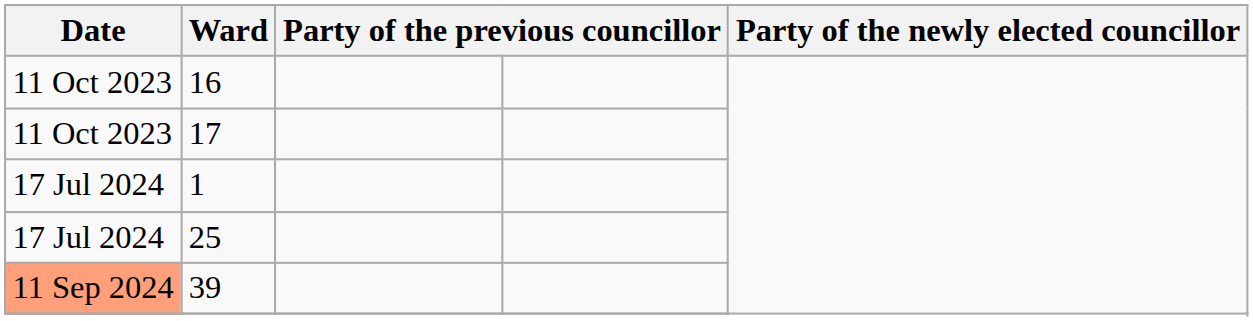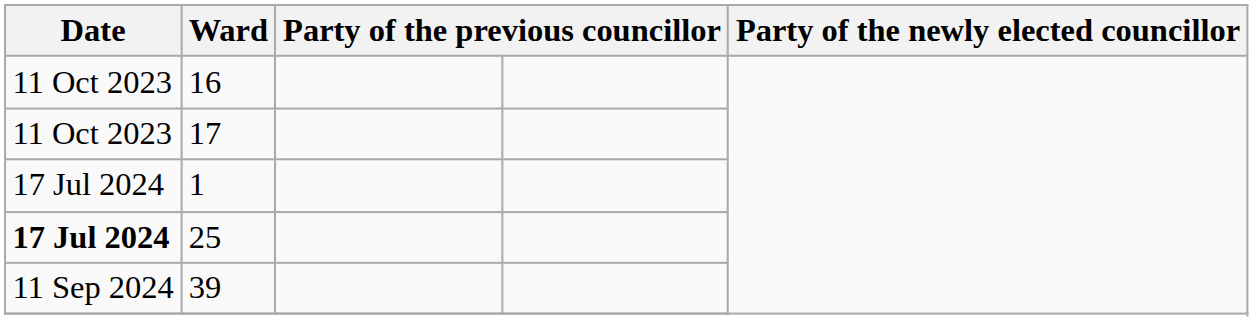(88, 236) normal -> (91, 236) bold
(93, 287) lightsalmon background -> (93, 287) no background
